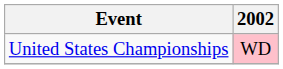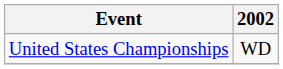(256, 48) pink background -> (256, 48) no background
